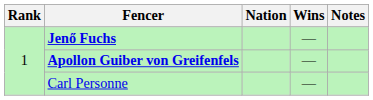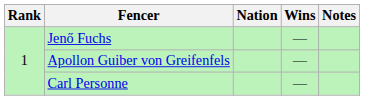(82, 38) bold -> (79, 38) normal
(143, 60) bold -> (139, 60) normal
